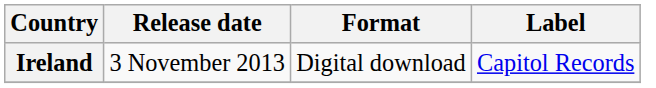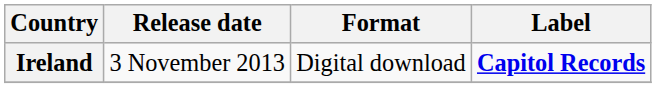(556, 62) normal -> (561, 62) bold
